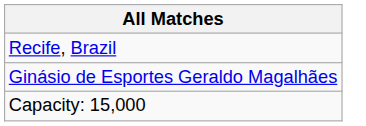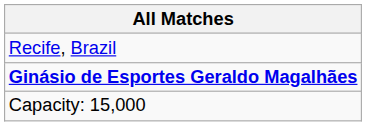(173, 76) normal -> (183, 76) bold
